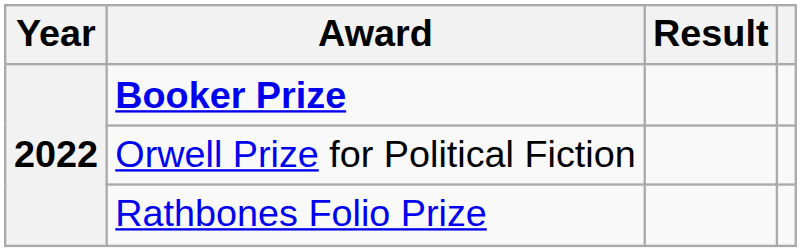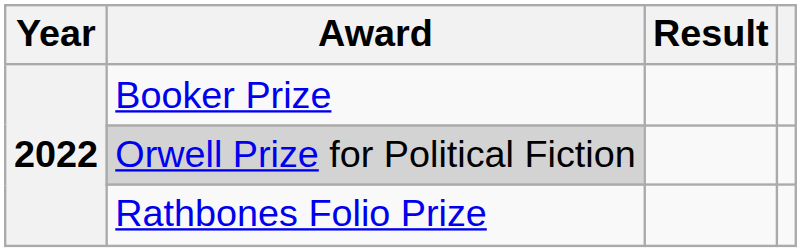(231, 94) bold -> (223, 94) normal
(375, 154) no background -> (375, 154) lightgrey background
